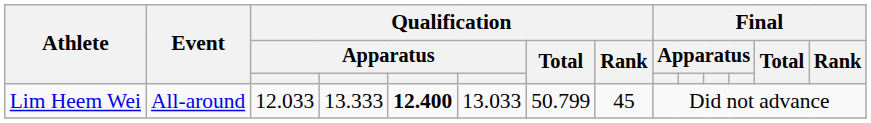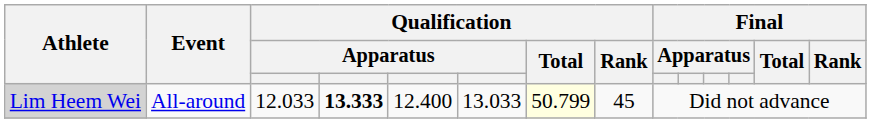(75, 101) no background -> (75, 101) lightgrey background
(354, 101) normal -> (354, 101) bold
(423, 101) bold -> (423, 101) normal
(561, 101) no background -> (561, 101) lightyellow background
